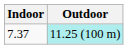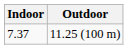(85, 34) paleturquoise background -> (85, 34) no background
